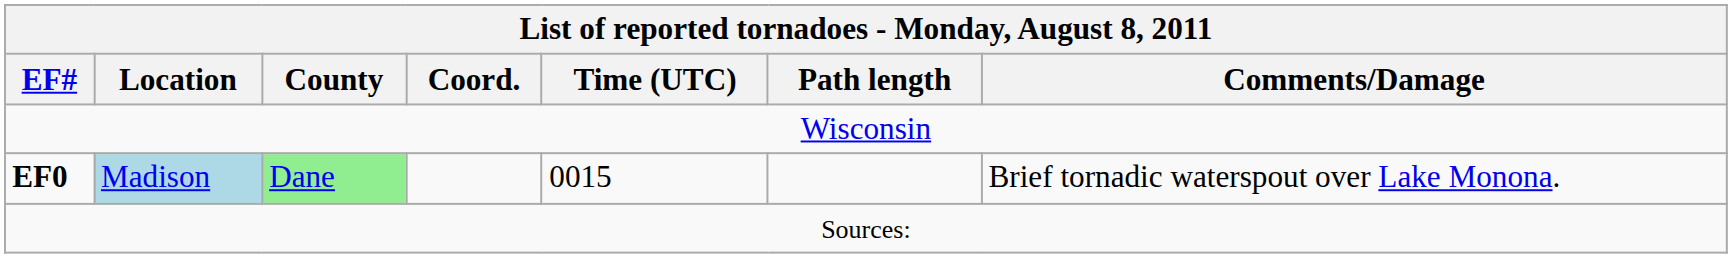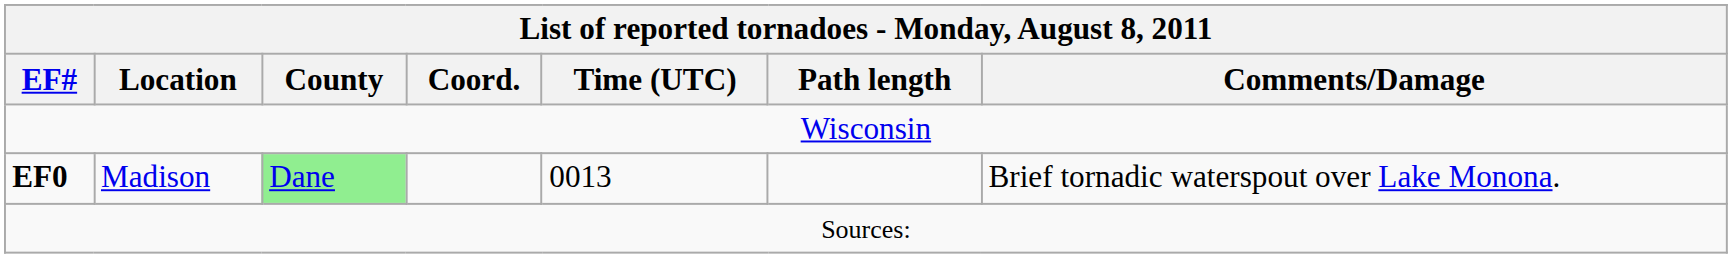(156, 177) lightblue background -> (156, 177) no background
(580, 177) 0015 -> (580, 177) 0013
